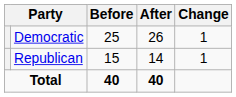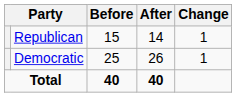rows swapped: (49, 37) <-> (48, 59)
